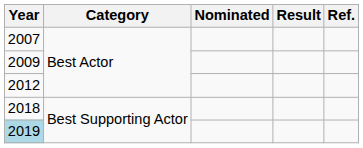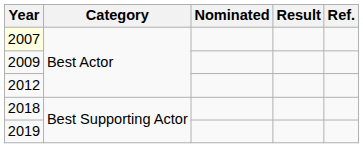(24, 39) no background -> (24, 39) lightyellow background
(24, 131) lightblue background -> (24, 131) no background
